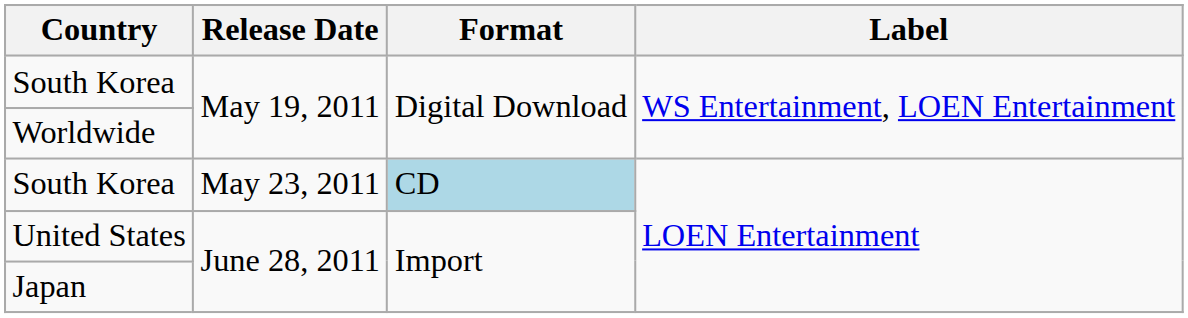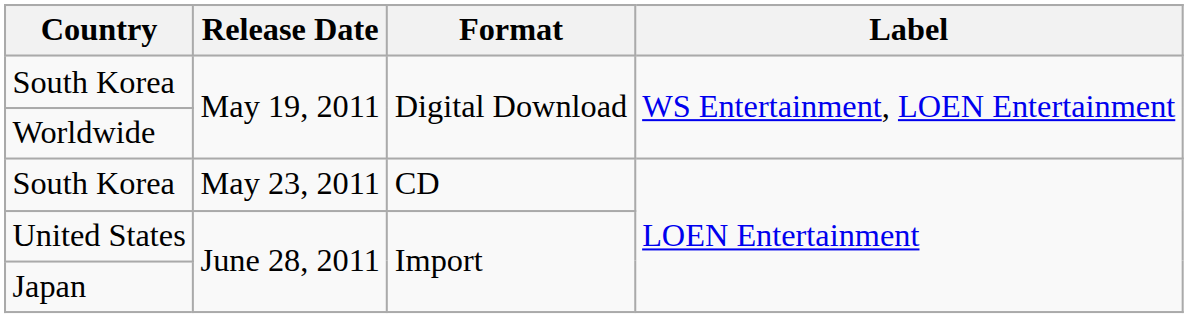(417, 183) lightblue background -> (417, 183) no background
